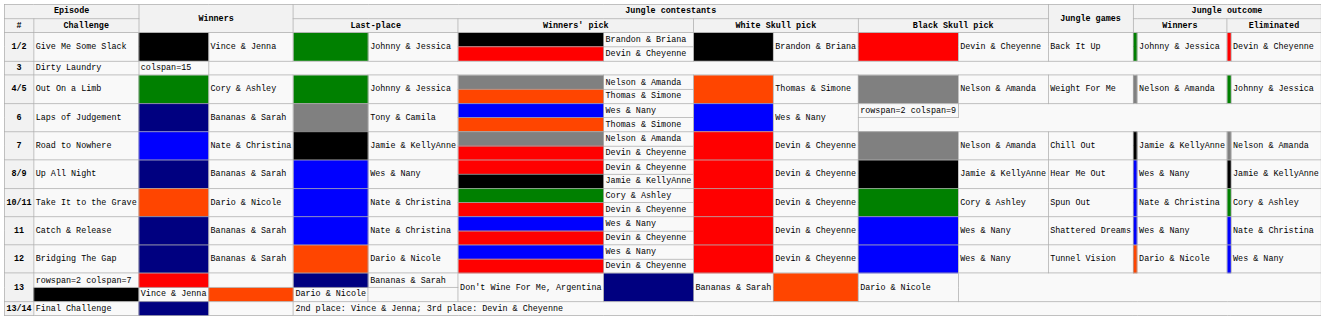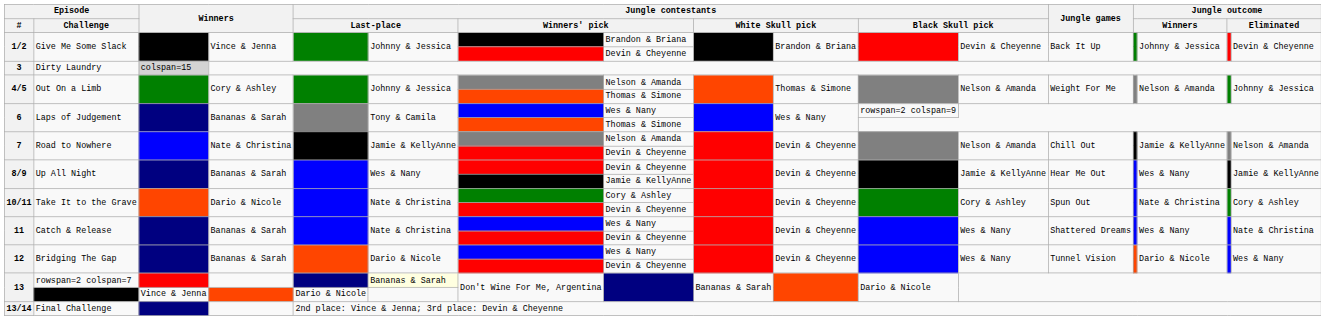(166, 68) no background -> (166, 68) lightgrey background
(408, 280) no background -> (408, 280) lightyellow background
